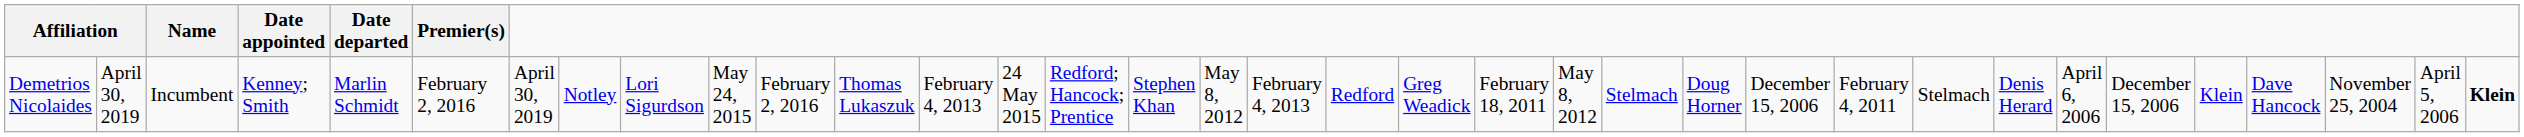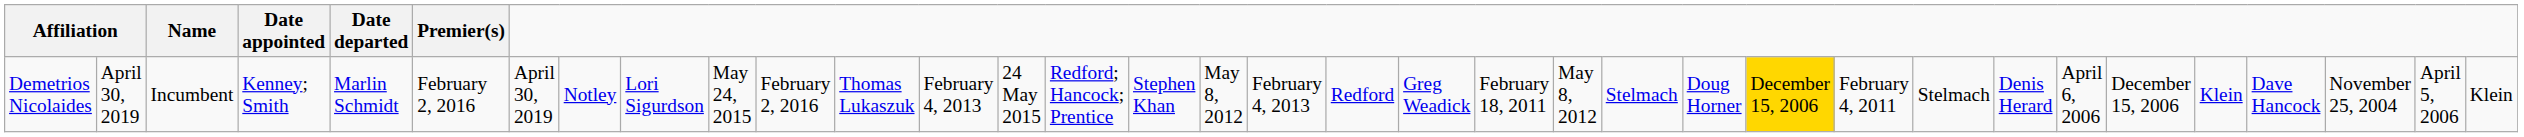(1790, 94) no background -> (1790, 94) gold background
(2492, 94) bold -> (2491, 94) normal
